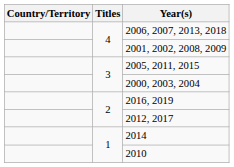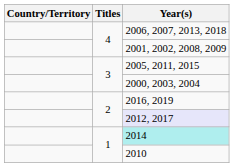(149, 118) no background -> (149, 118) lavender background
(136, 136) no background -> (136, 136) paleturquoise background
